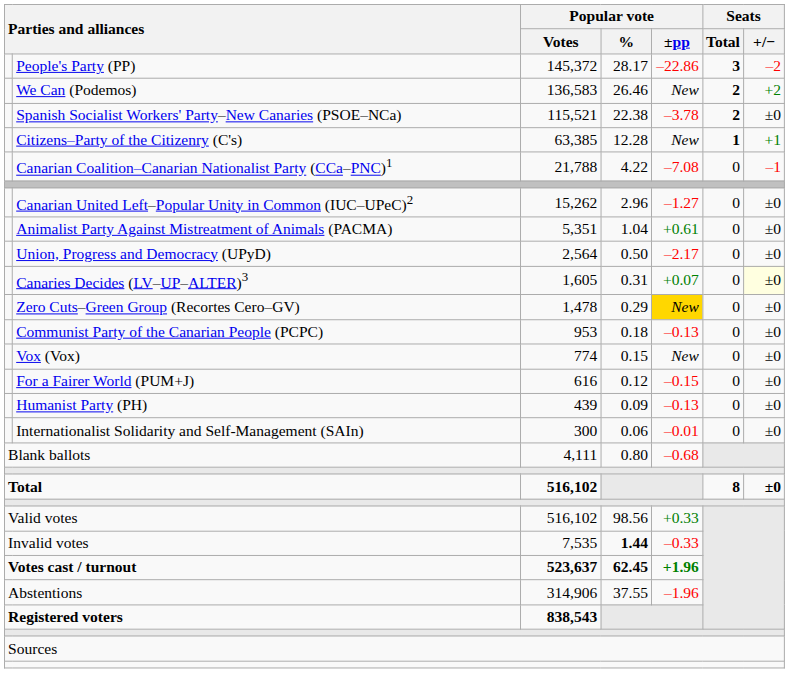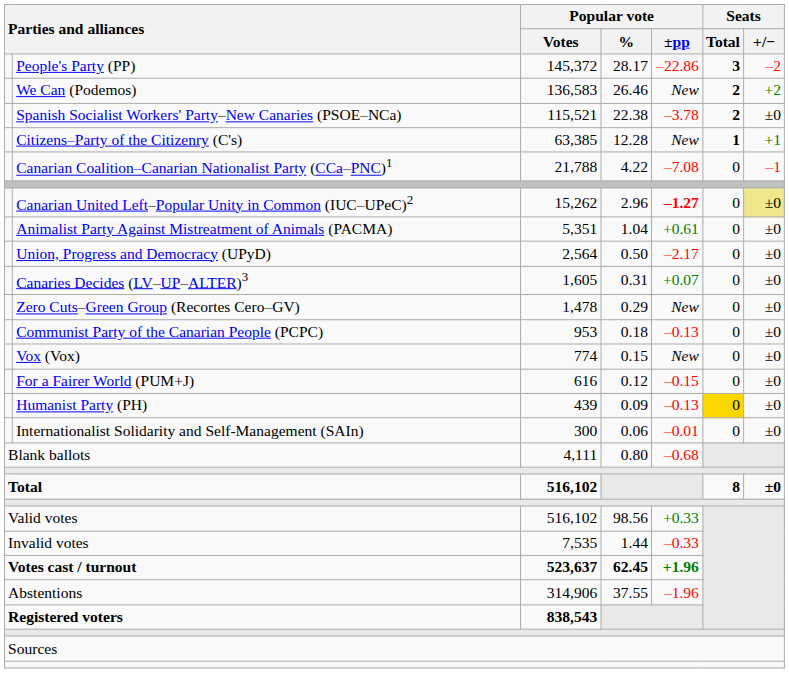(681, 202) normal -> (681, 202) bold
(773, 202) no background -> (773, 202) khaki background
(773, 280) lightyellow background -> (773, 280) no background
(685, 307) gold background -> (685, 307) no background
(736, 405) no background -> (736, 405) gold background
(634, 543) bold -> (634, 543) normal
